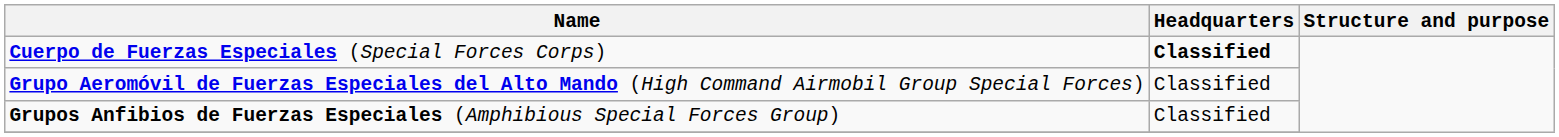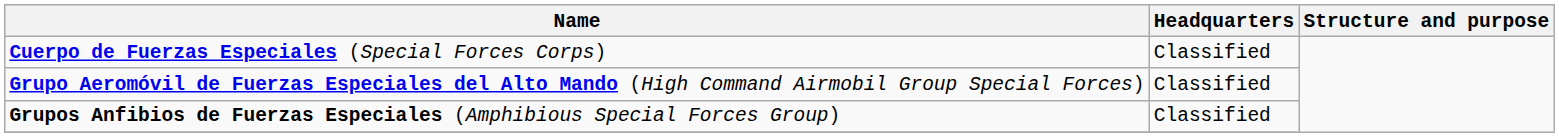(1212, 52) bold -> (1212, 52) normal
